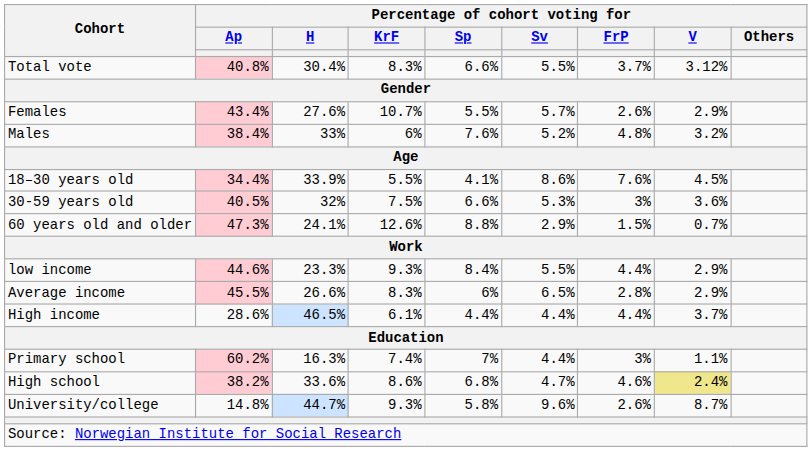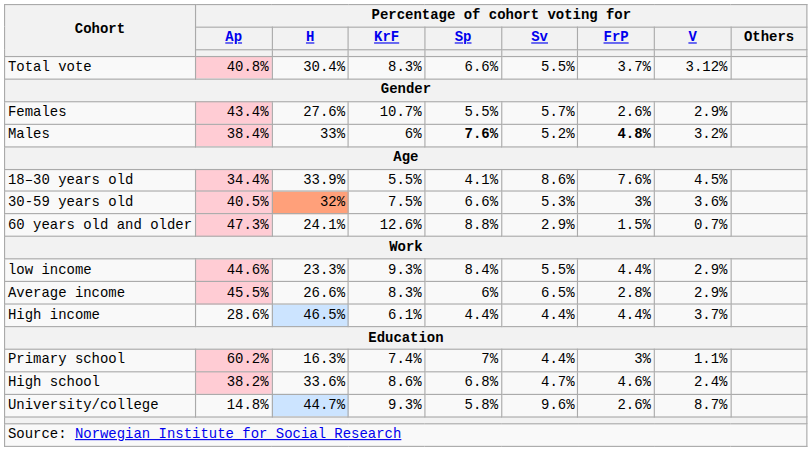(481, 136) normal -> (481, 136) bold
(634, 136) normal -> (634, 136) bold
(332, 203) no background -> (332, 203) lightsalmon background
(711, 383) khaki background -> (711, 383) no background
